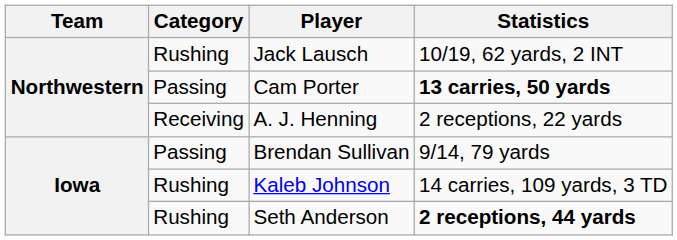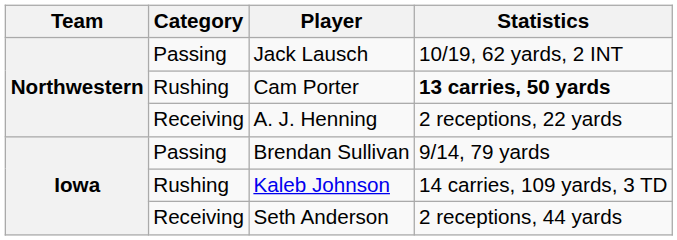(191, 54) Rushing -> (190, 54) Passing
(190, 86) Passing -> (191, 86) Rushing
(191, 217) Rushing -> (199, 217) Receiving
(527, 217) bold -> (520, 217) normal
